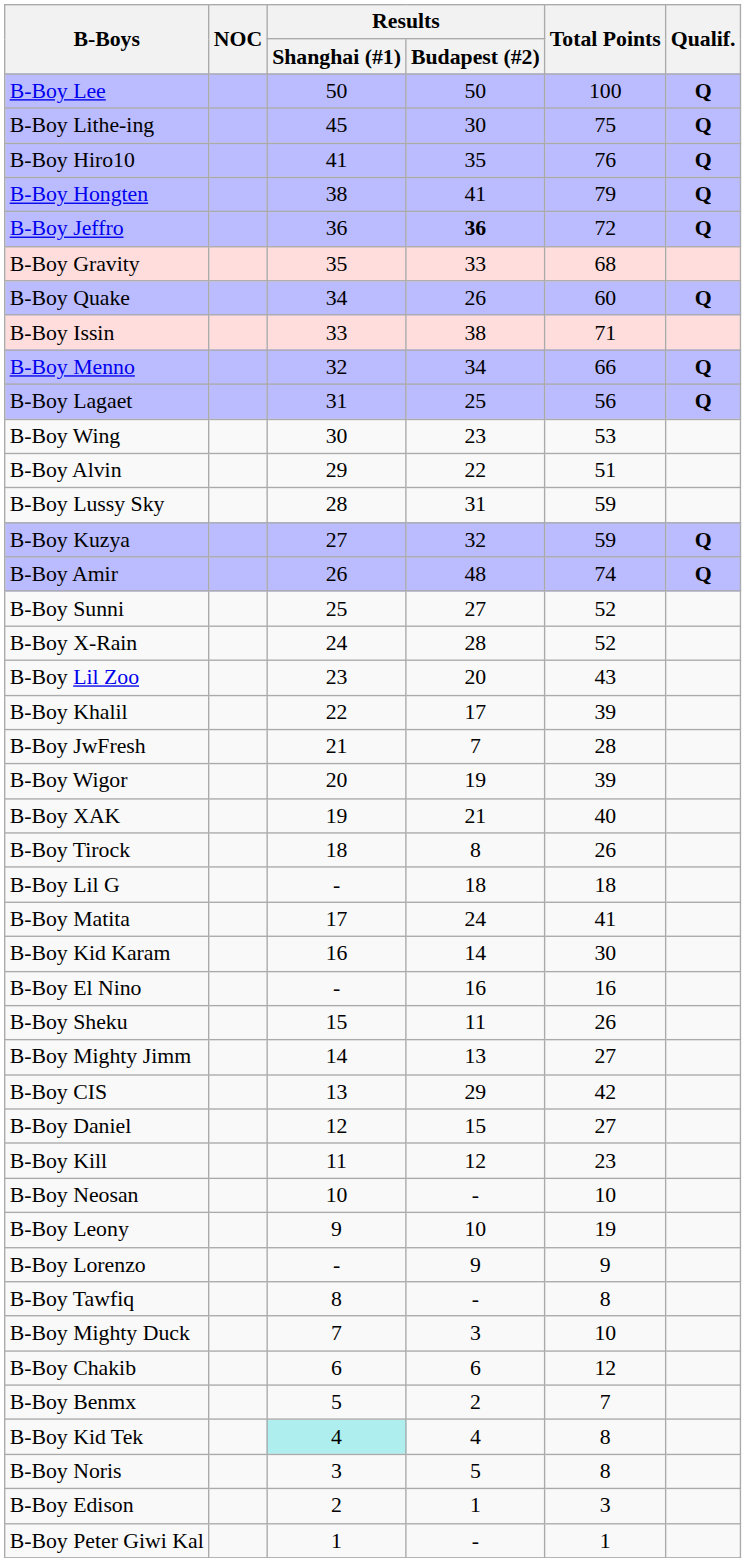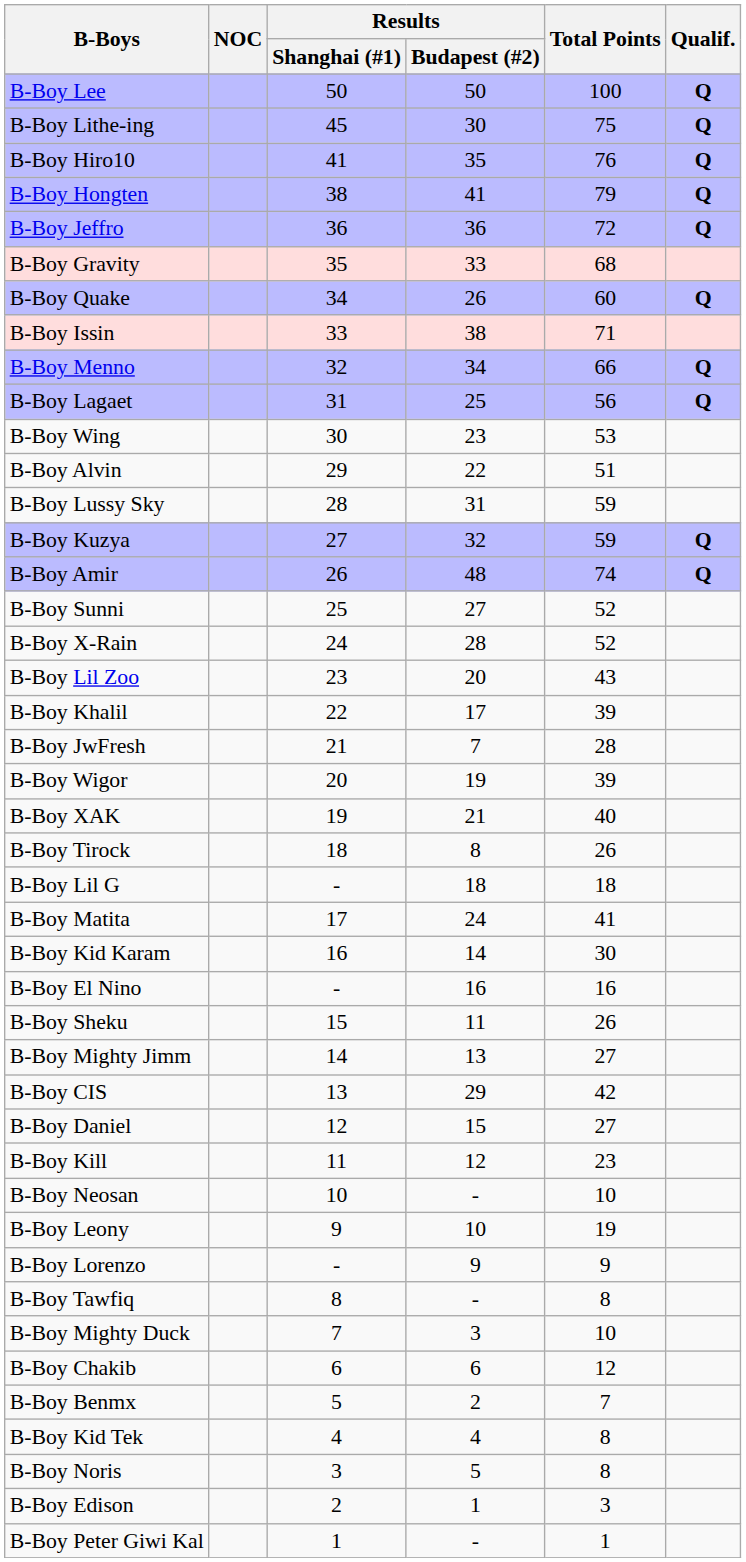(475, 228) bold -> (475, 228) normal
(337, 1436) paleturquoise background -> (337, 1436) no background
